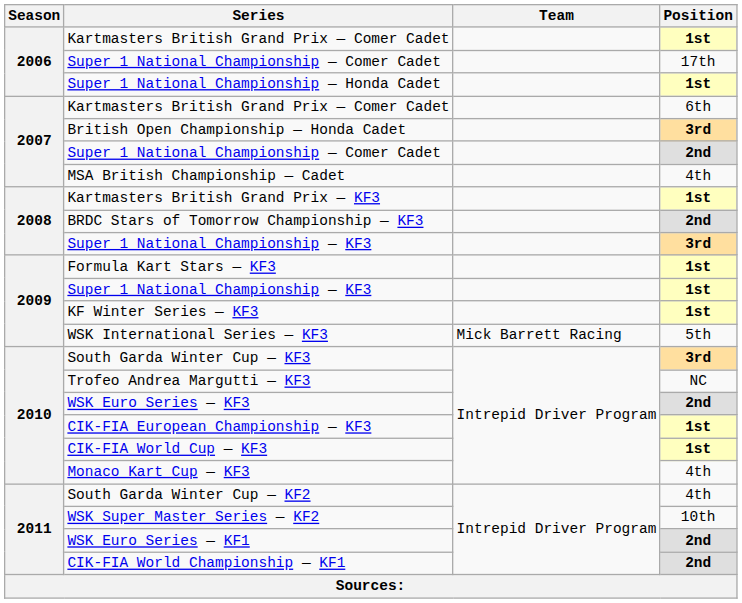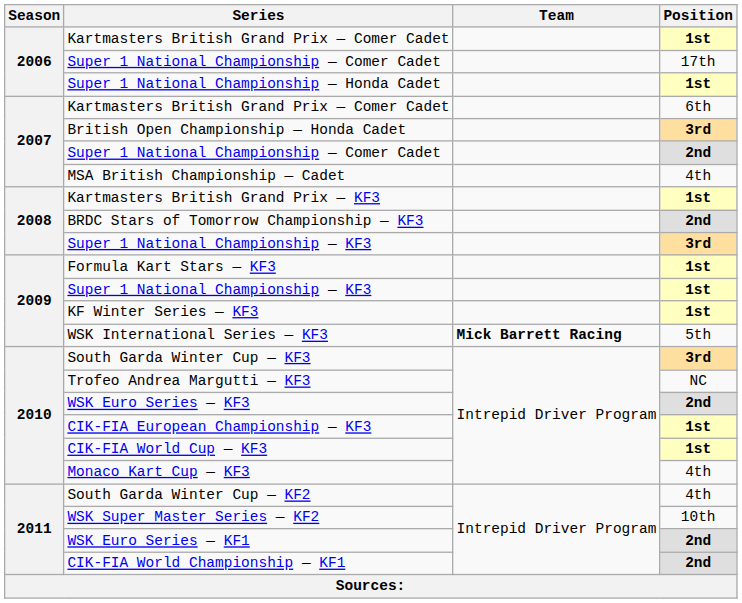(539, 335) normal -> (539, 335) bold
